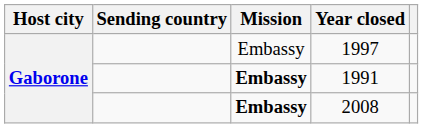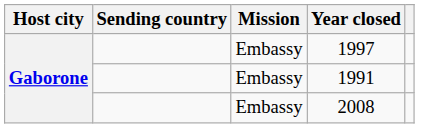(271, 78) bold -> (269, 78) normal
(271, 107) bold -> (269, 107) normal
